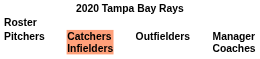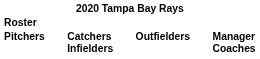(90, 42) lightsalmon background -> (90, 42) no background
